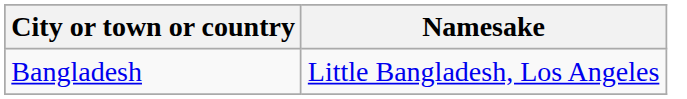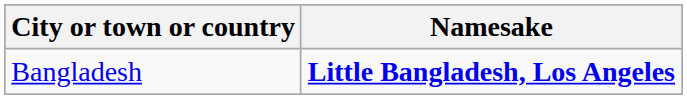(484, 71) normal -> (491, 71) bold
